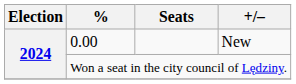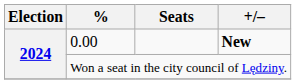(236, 41) normal -> (236, 41) bold
